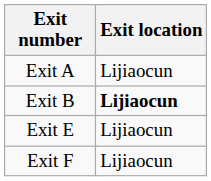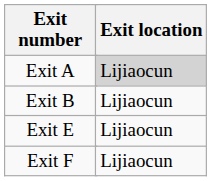(136, 70) no background -> (136, 70) lightgrey background
(139, 100) bold -> (136, 100) normal
